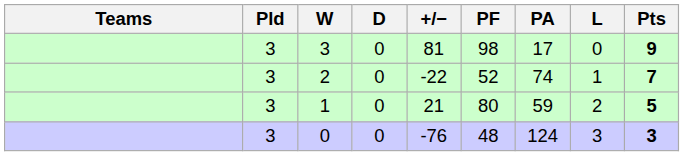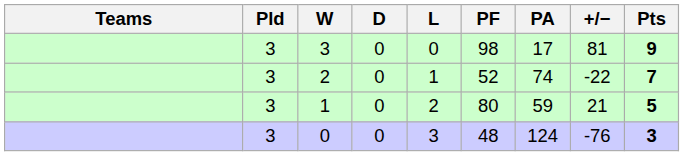columns swapped: (597, 19) <-> (434, 19)
